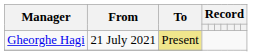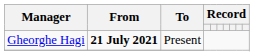(123, 40) normal -> (124, 40) bold
(180, 40) khaki background -> (182, 40) no background
